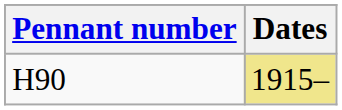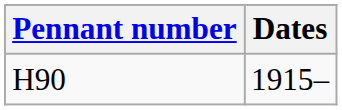(290, 78) khaki background -> (290, 78) no background
